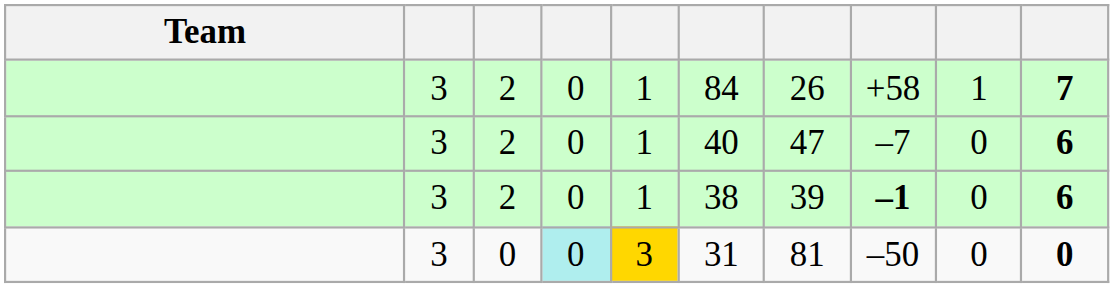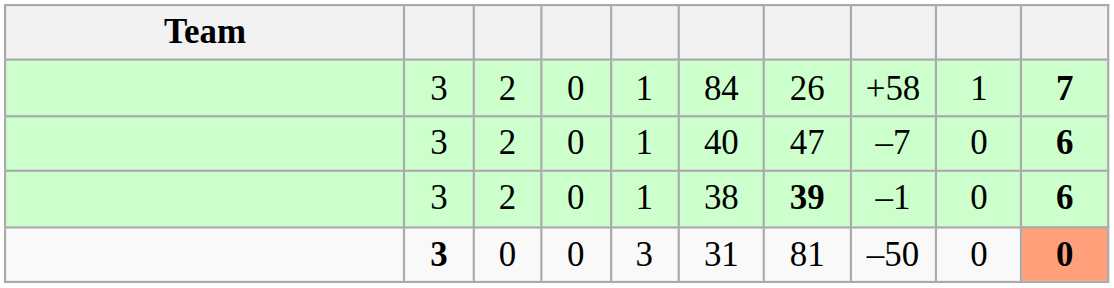(807, 198) normal -> (807, 198) bold
(893, 198) bold -> (893, 198) normal
(439, 253) normal -> (439, 253) bold
(576, 253) paleturquoise background -> (576, 253) no background
(644, 253) gold background -> (644, 253) no background
(1065, 253) no background -> (1065, 253) lightsalmon background
